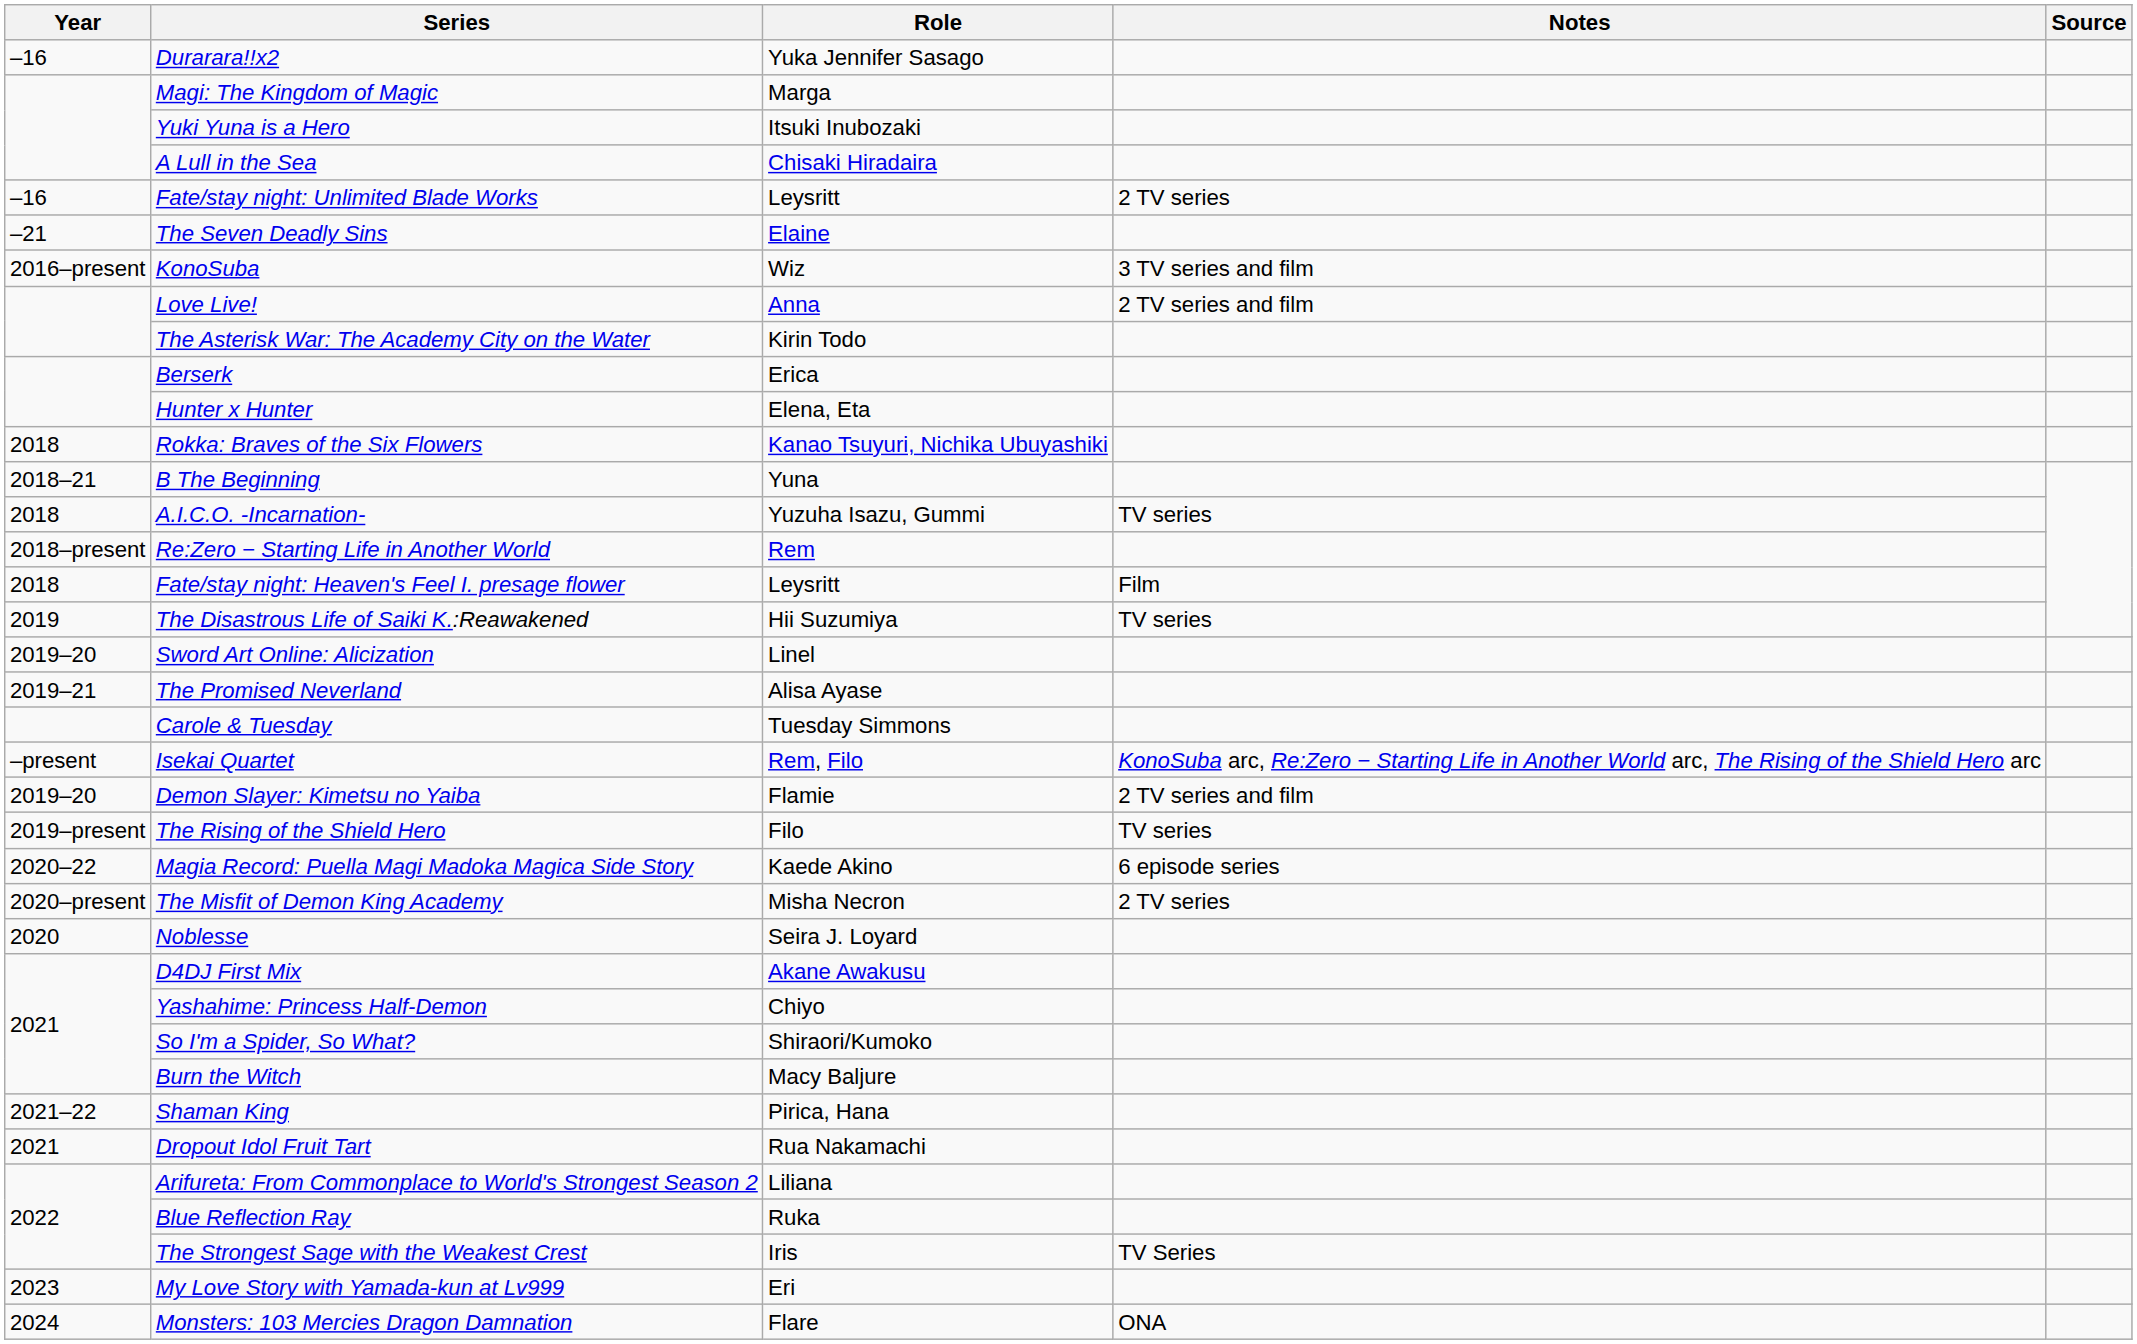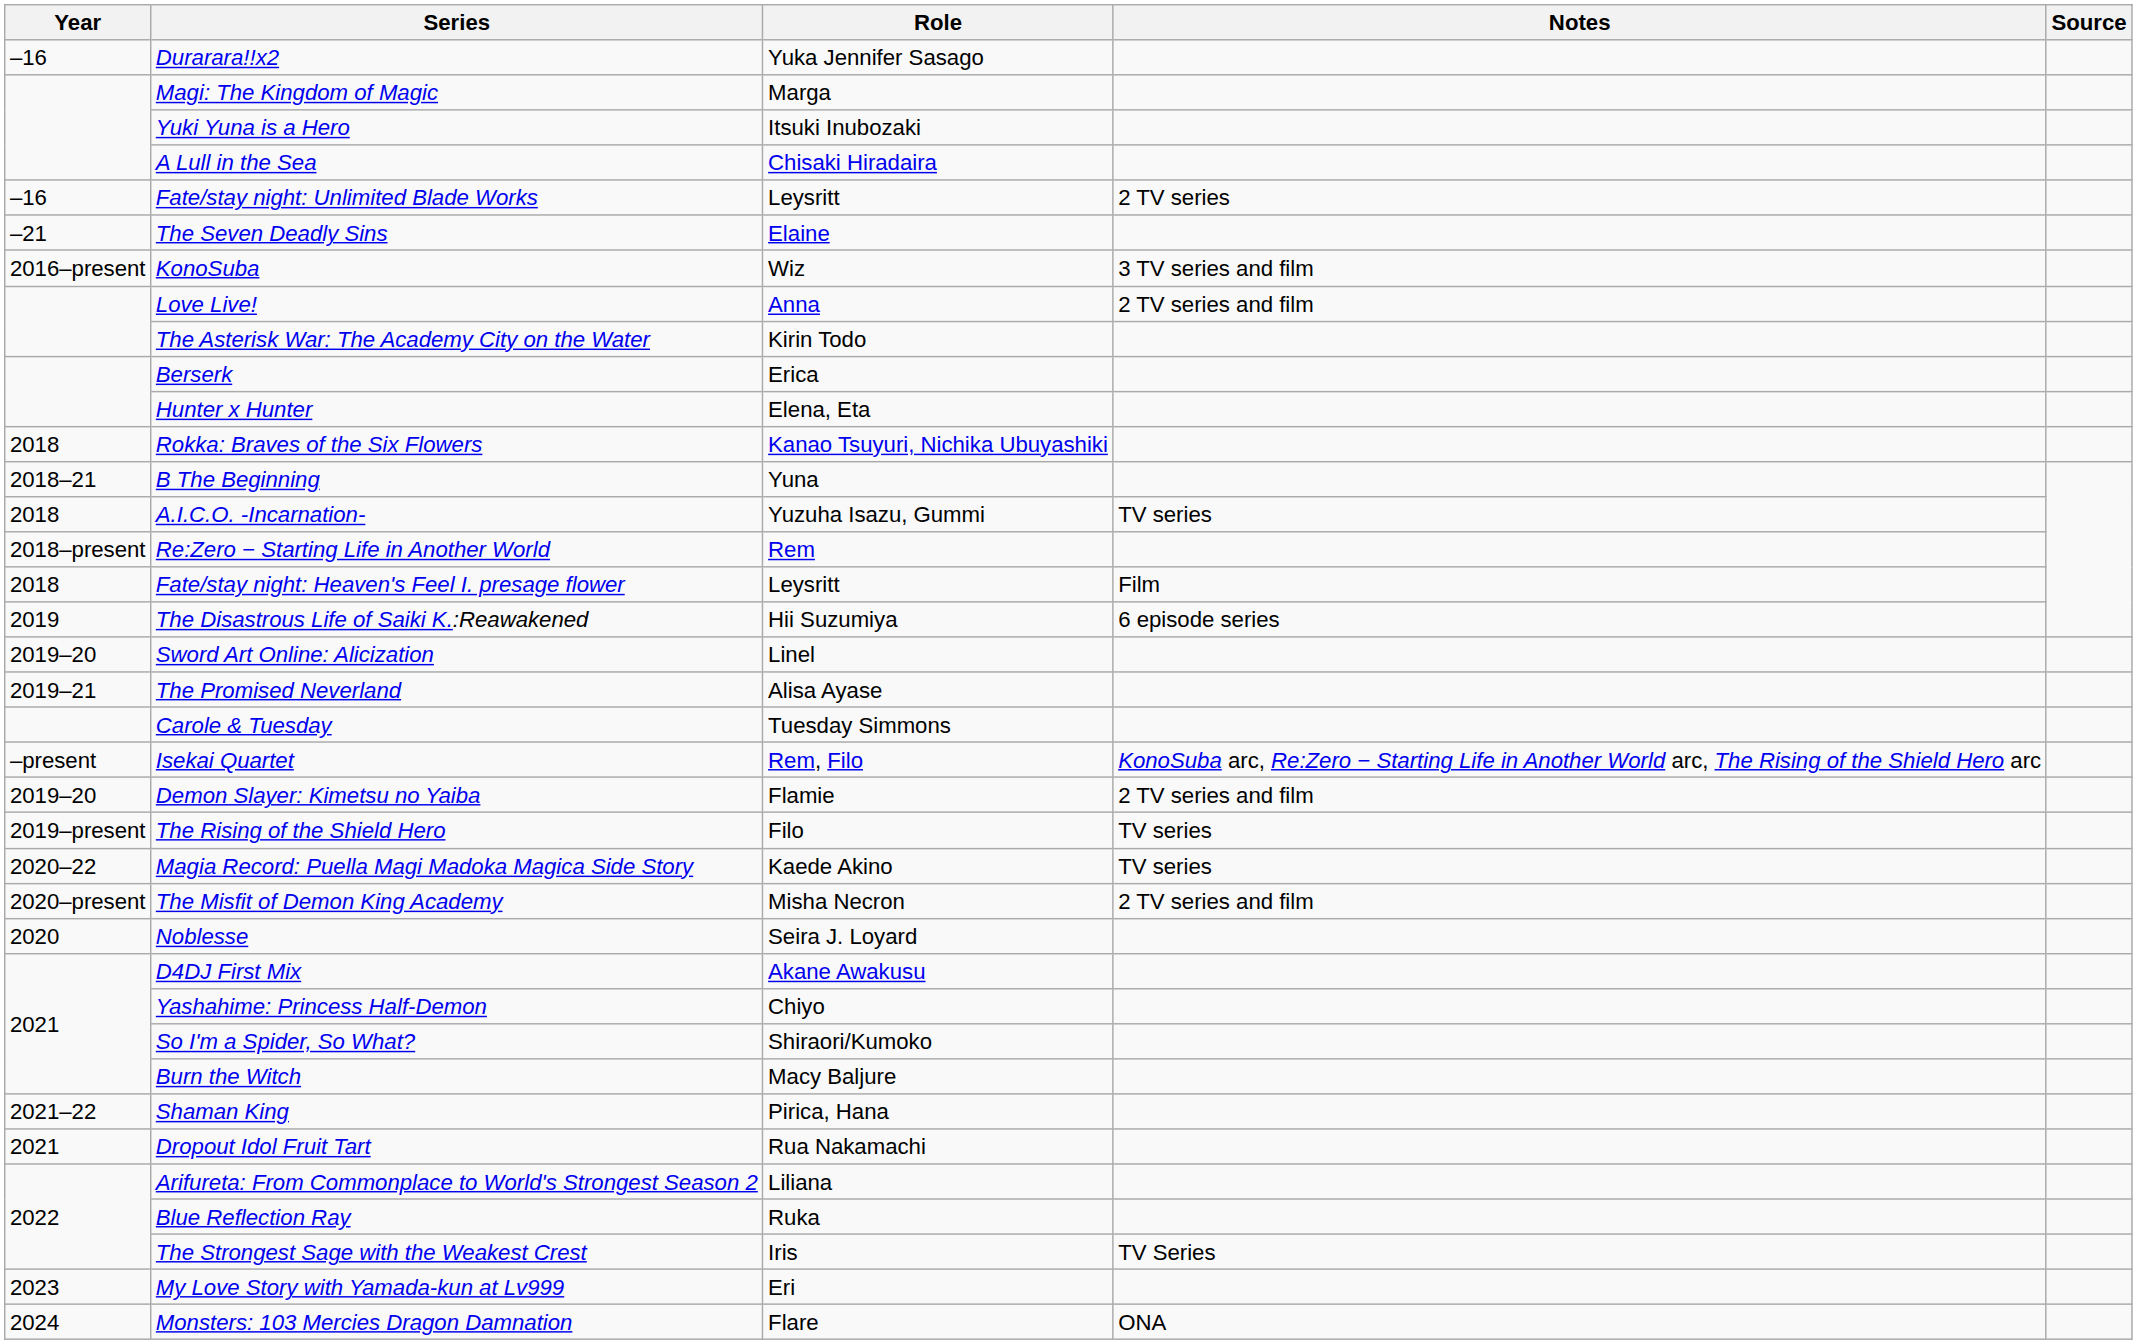(1165, 620) TV series -> (1199, 620) 6 episode series
(1199, 866) 6 episode series -> (1165, 866) TV series
(1174, 901) 2 TV series -> (1216, 901) 2 TV series and film
